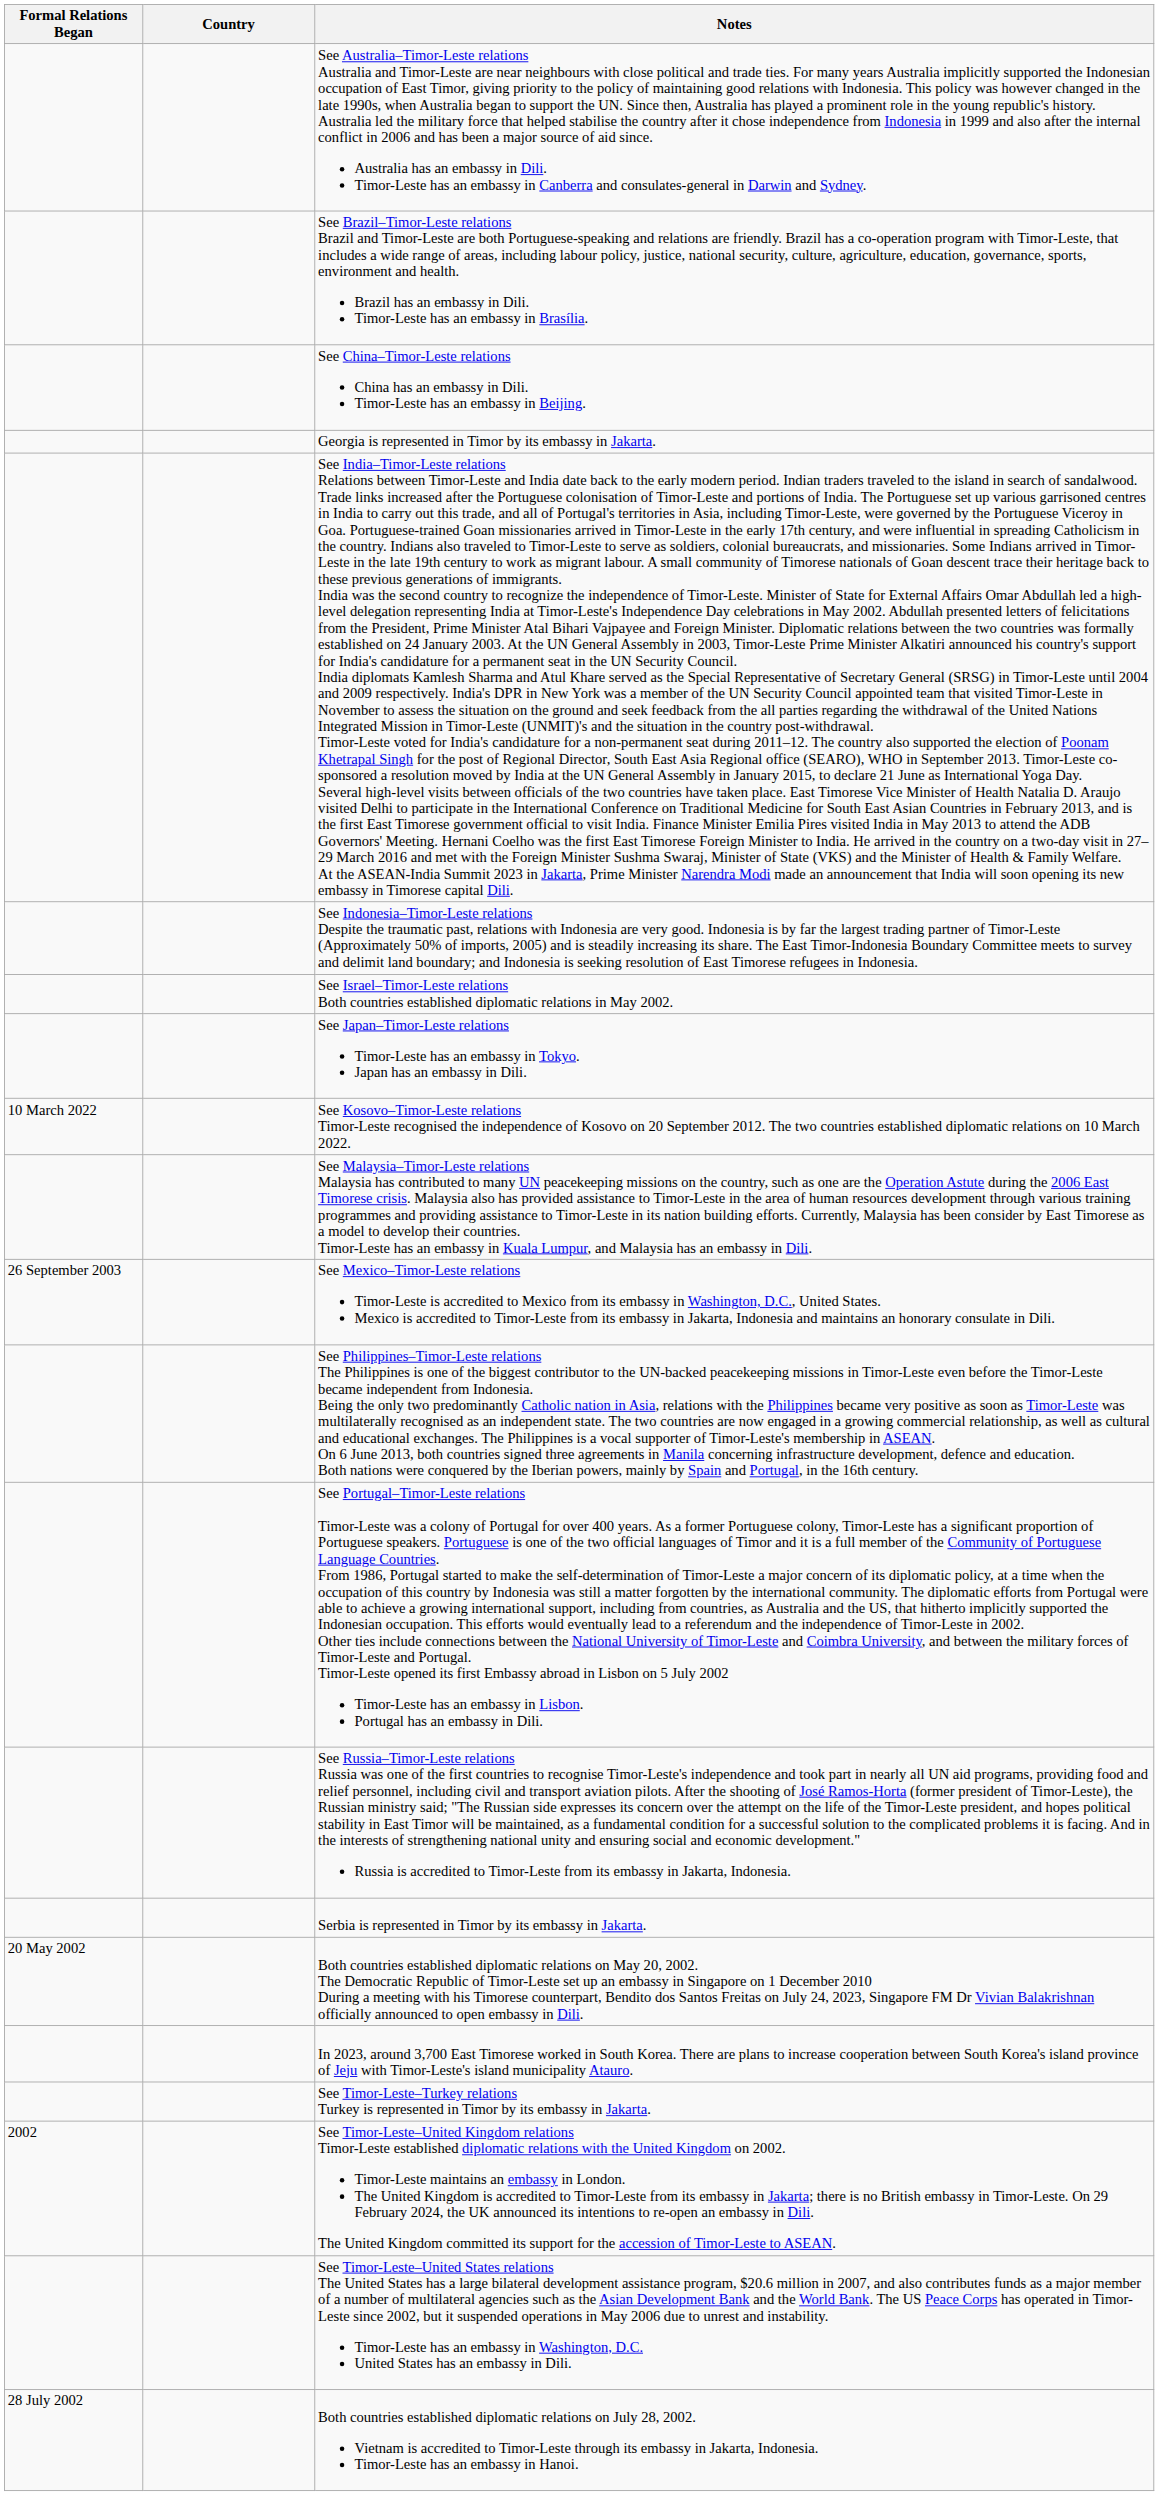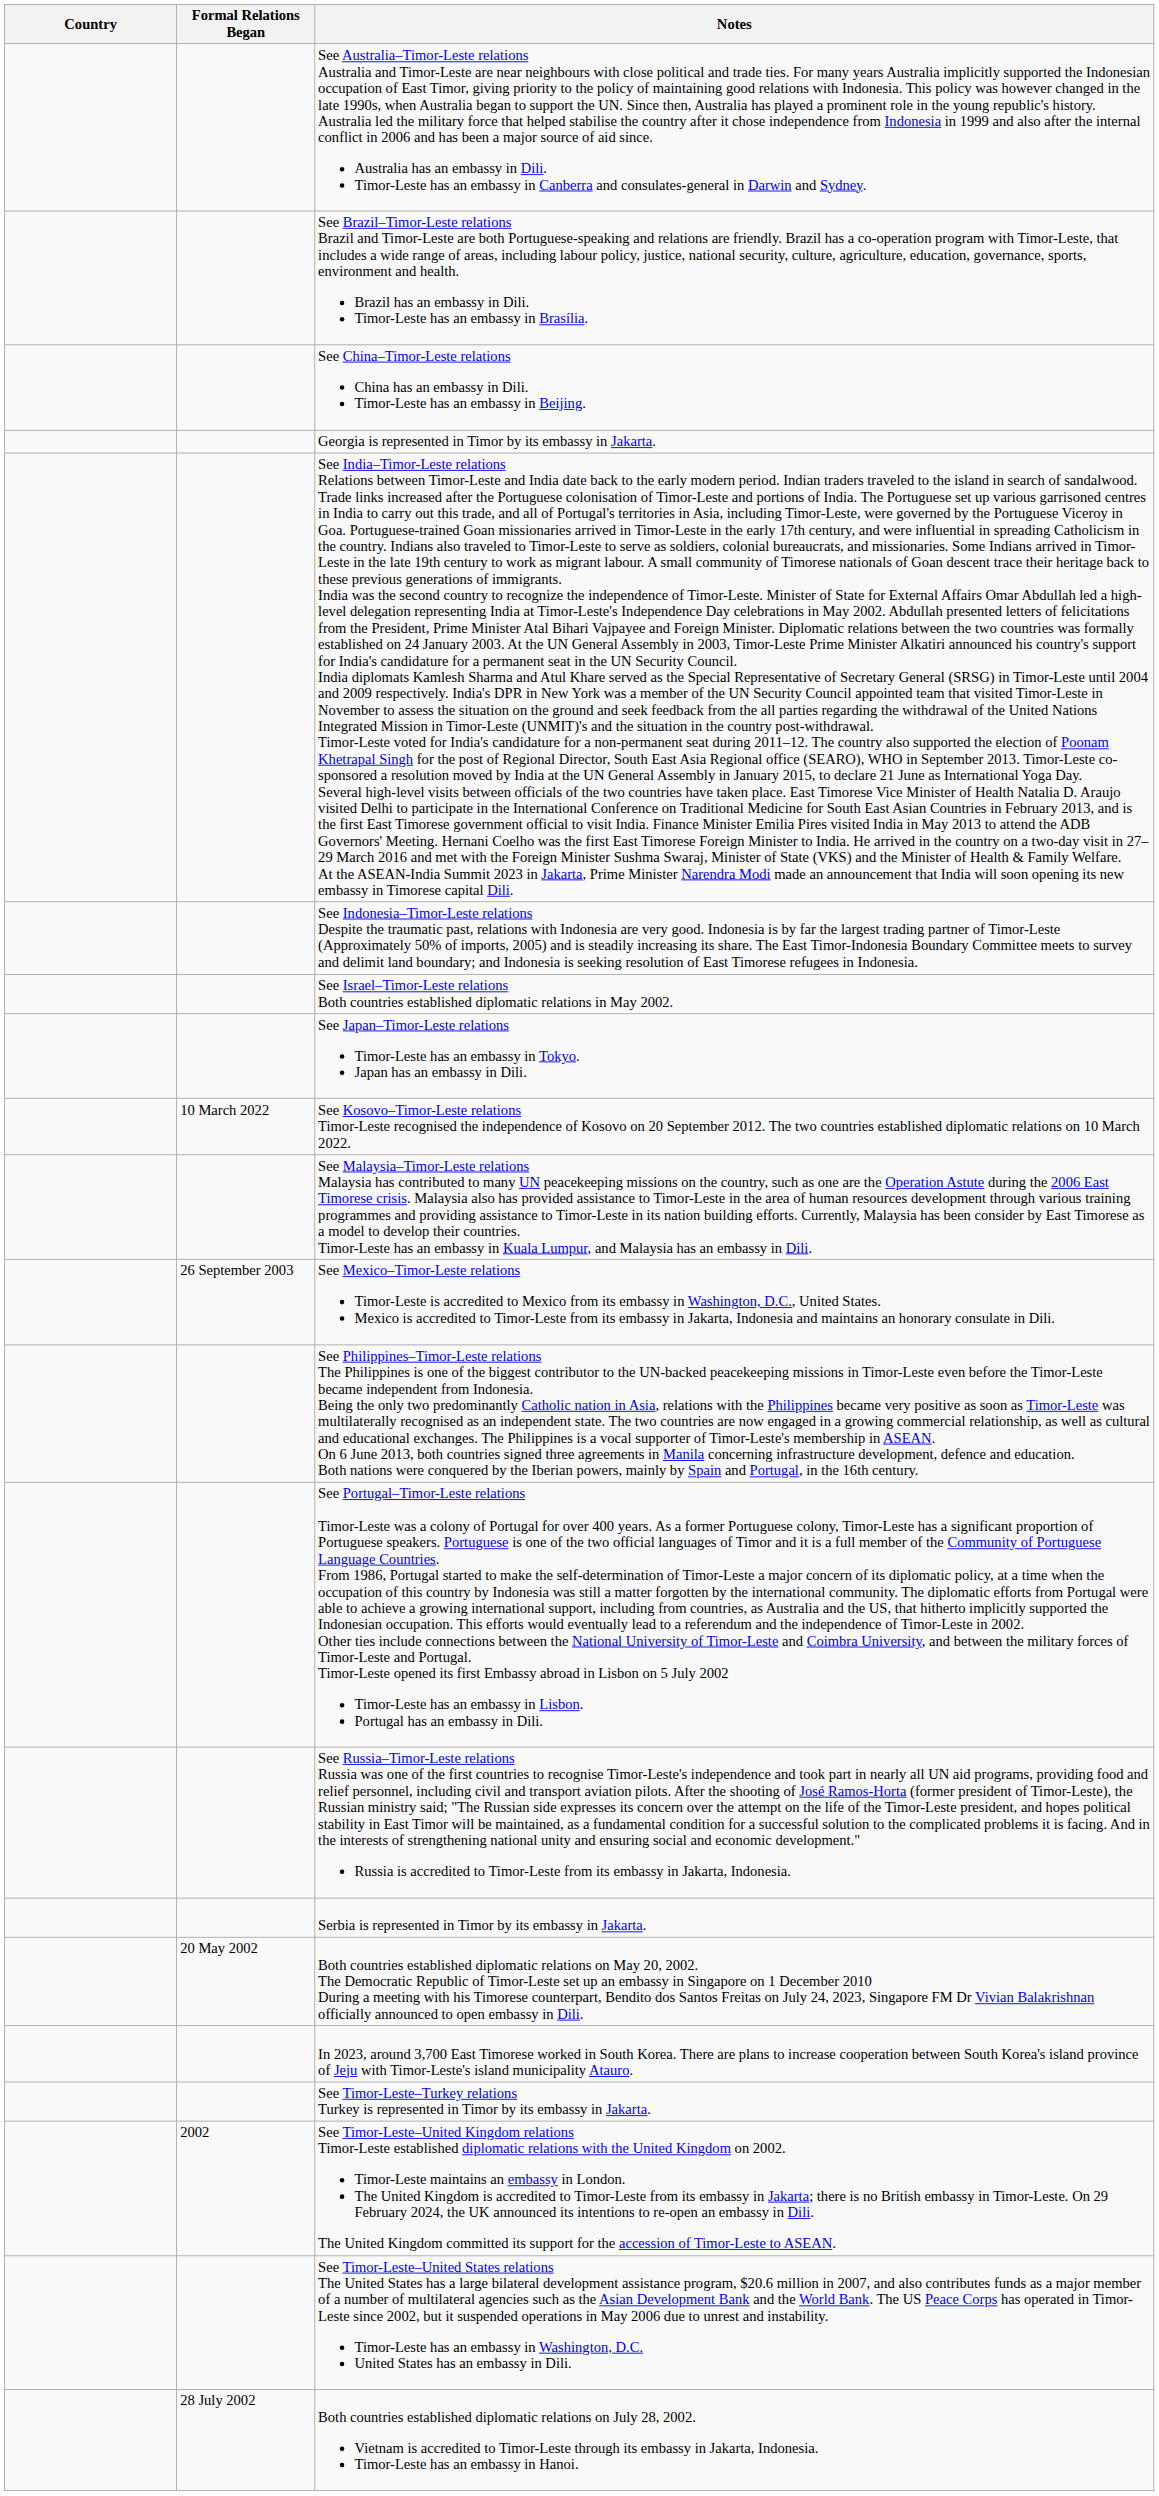columns swapped: (229, 24) <-> (73, 24)
